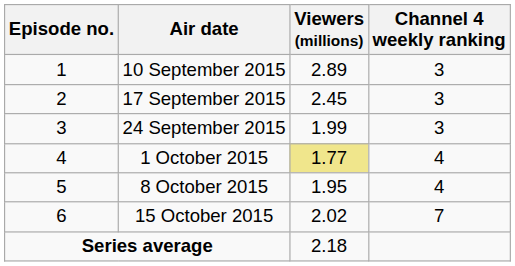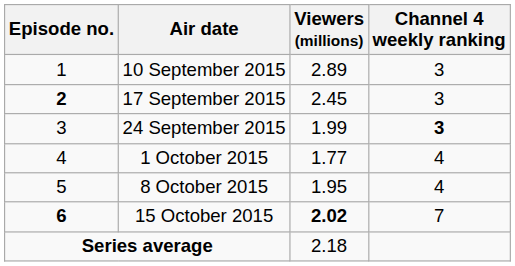(61, 98) normal -> (61, 98) bold
(439, 128) normal -> (439, 128) bold
(329, 157) khaki background -> (329, 157) no background
(61, 216) normal -> (61, 216) bold
(329, 216) normal -> (329, 216) bold
